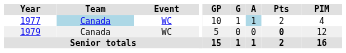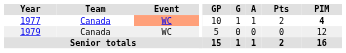(95, 21) lightblue background -> (95, 21) no background
(167, 21) no background -> (167, 21) lightsalmon background
(254, 21) lightblue background -> (254, 21) no background
(322, 21) normal -> (322, 21) bold
(281, 32) bold -> (281, 32) normal
